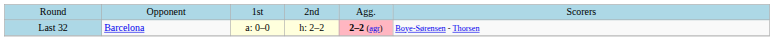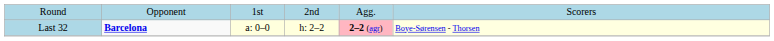(124, 28) normal -> (126, 28) bold
(437, 28) no background -> (437, 28) lightyellow background
